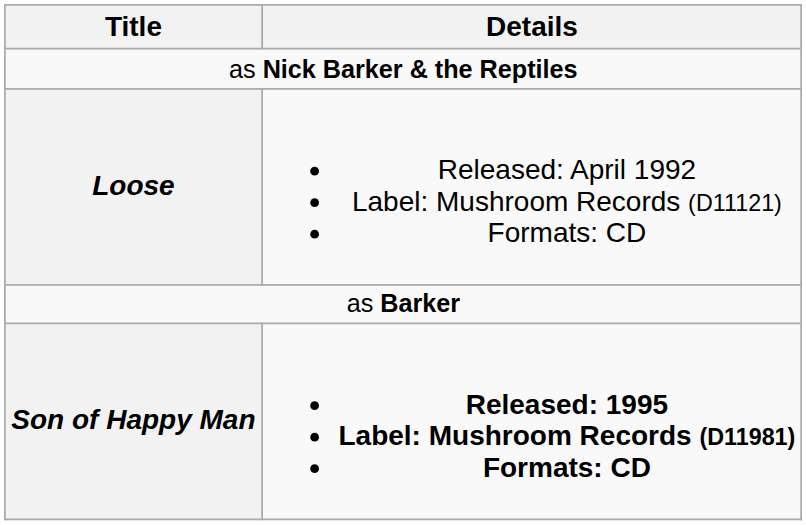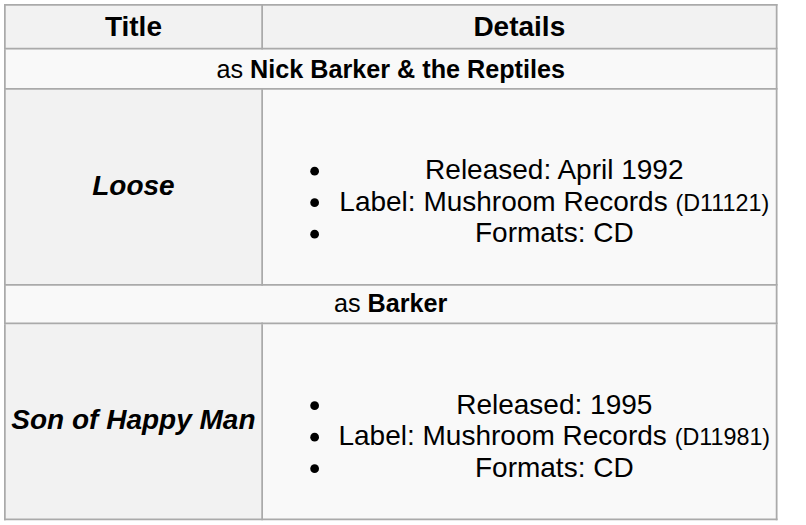(532, 437) bold -> (519, 437) normal
